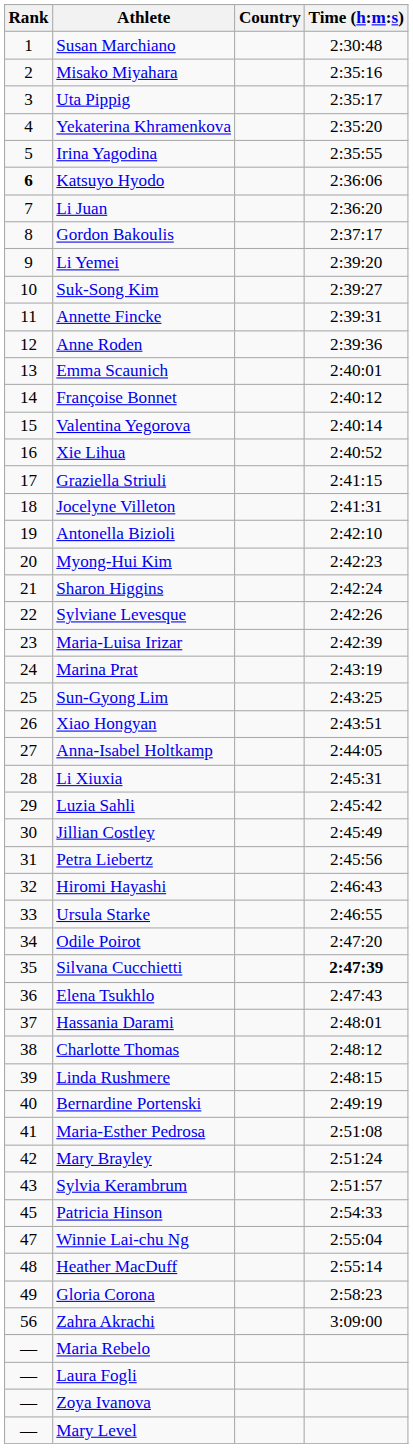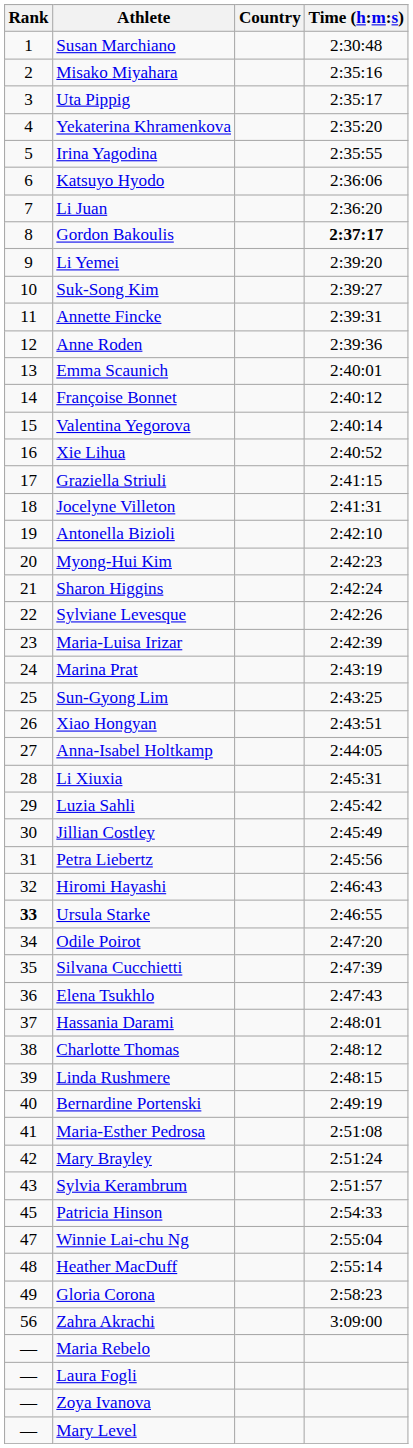(28, 180) bold -> (28, 180) normal
(356, 235) normal -> (356, 235) bold
(28, 914) normal -> (28, 914) bold
(356, 968) bold -> (356, 968) normal
